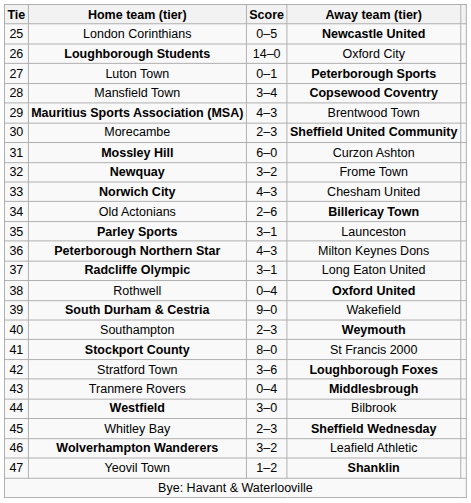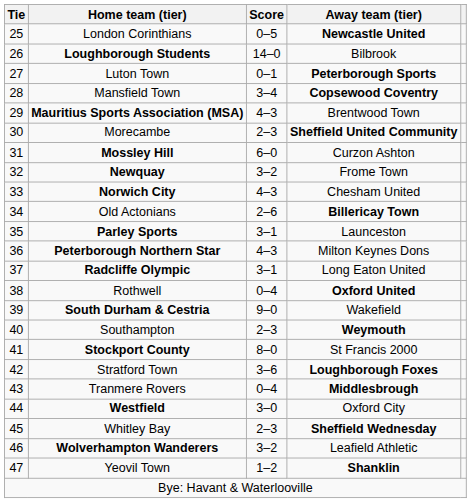(374, 53) Oxford City -> (374, 53) Bilbrook
(374, 408) Bilbrook -> (374, 408) Oxford City
